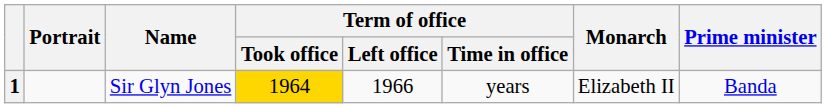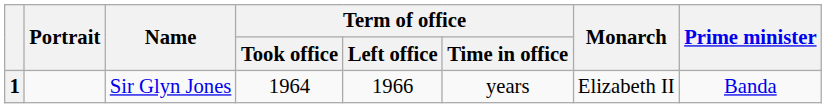(290, 86) gold background -> (290, 86) no background
